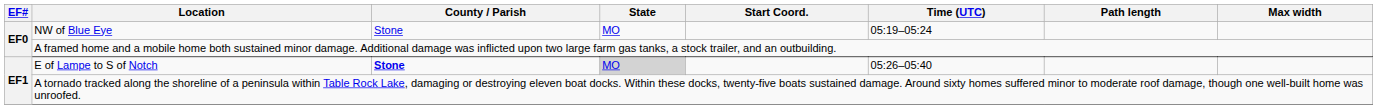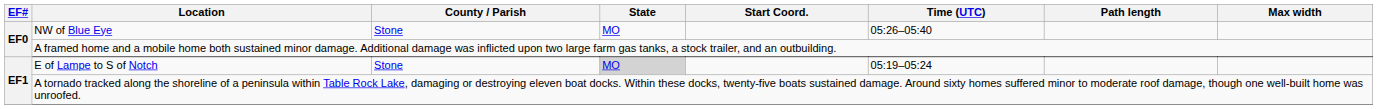(901, 30) 05:19–05:24 -> (901, 30) 05:26–05:40
(389, 65) bold -> (389, 65) normal
(901, 65) 05:26–05:40 -> (901, 65) 05:19–05:24
